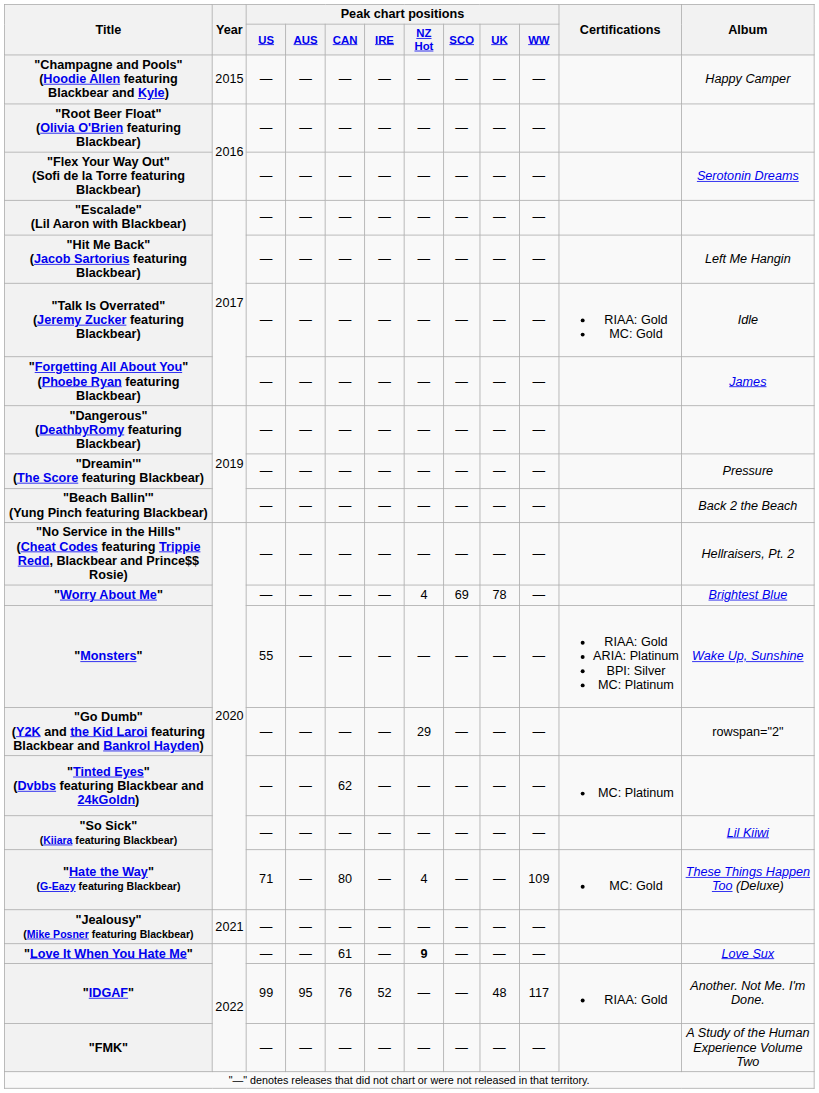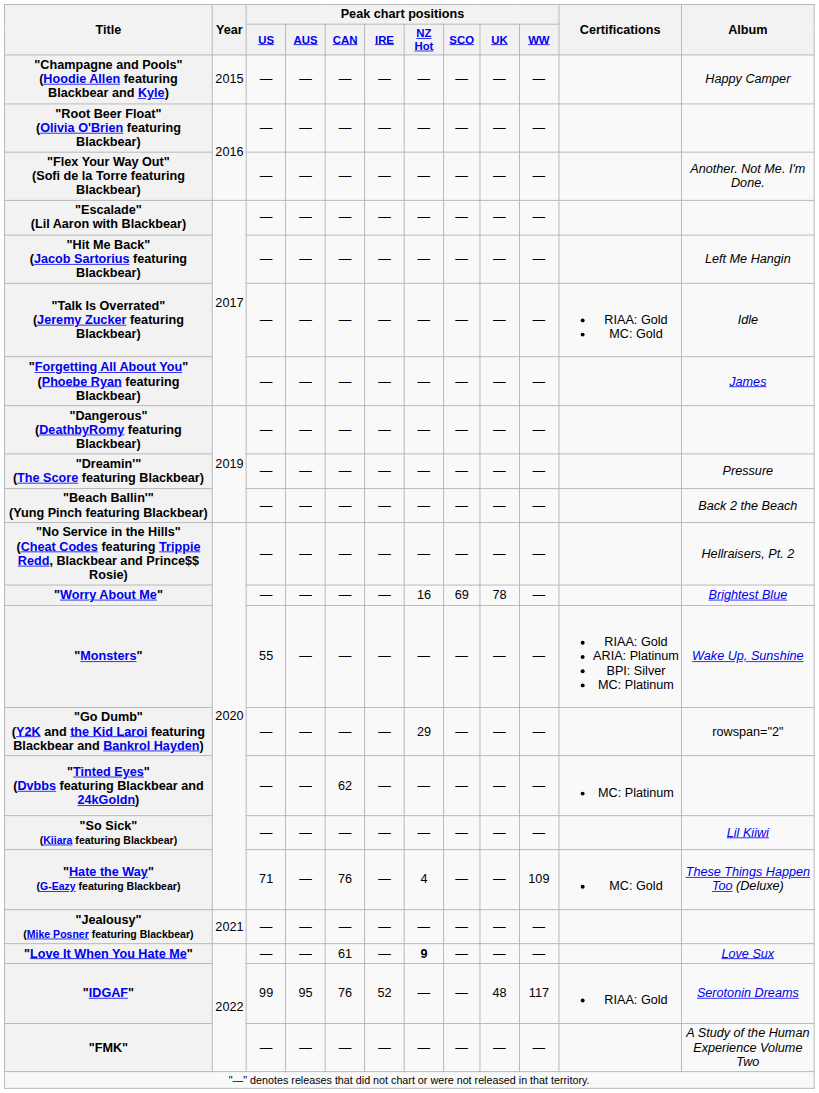(748, 176) Serotonin Dreams -> (748, 176) Another. Not Me. I'm Done.
(424, 595) 4 -> (424, 595) 16
(345, 879) 80 -> (345, 879) 76
(748, 993) Another. Not Me. I'm Done. -> (748, 993) Serotonin Dreams
